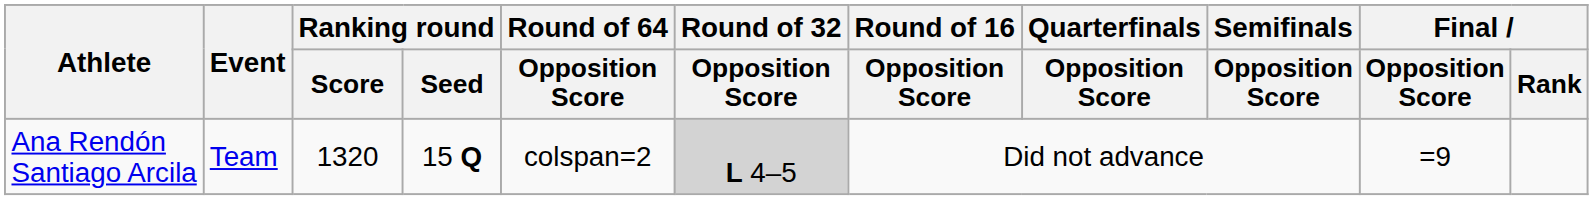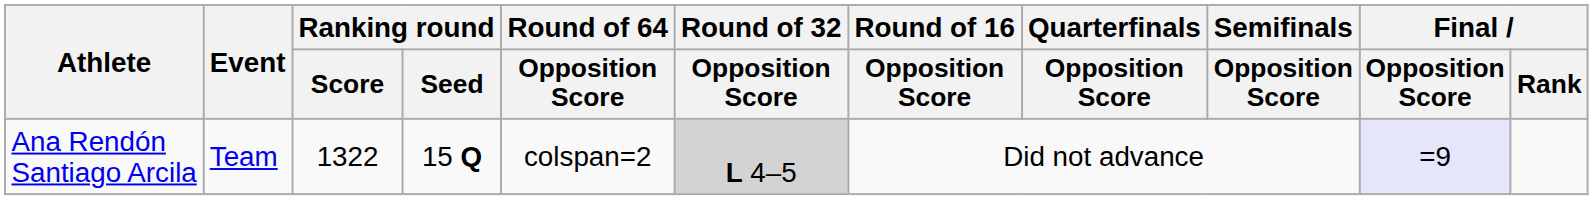(348, 157) 1320 -> (348, 157) 1322
(1435, 157) no background -> (1435, 157) lavender background
